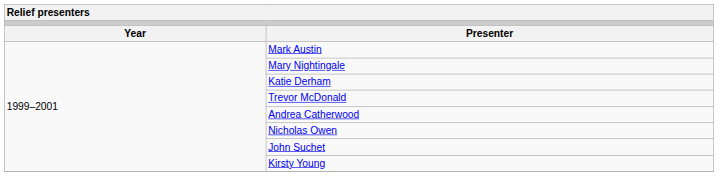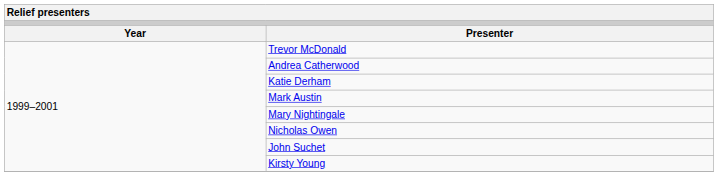(295, 49) Mark Austin -> (307, 49) Trevor McDonald
(307, 66) Mary Nightingale -> (314, 66) Andrea Catherwood
(307, 98) Trevor McDonald -> (295, 98) Mark Austin
(314, 114) Andrea Catherwood -> (307, 114) Mary Nightingale
